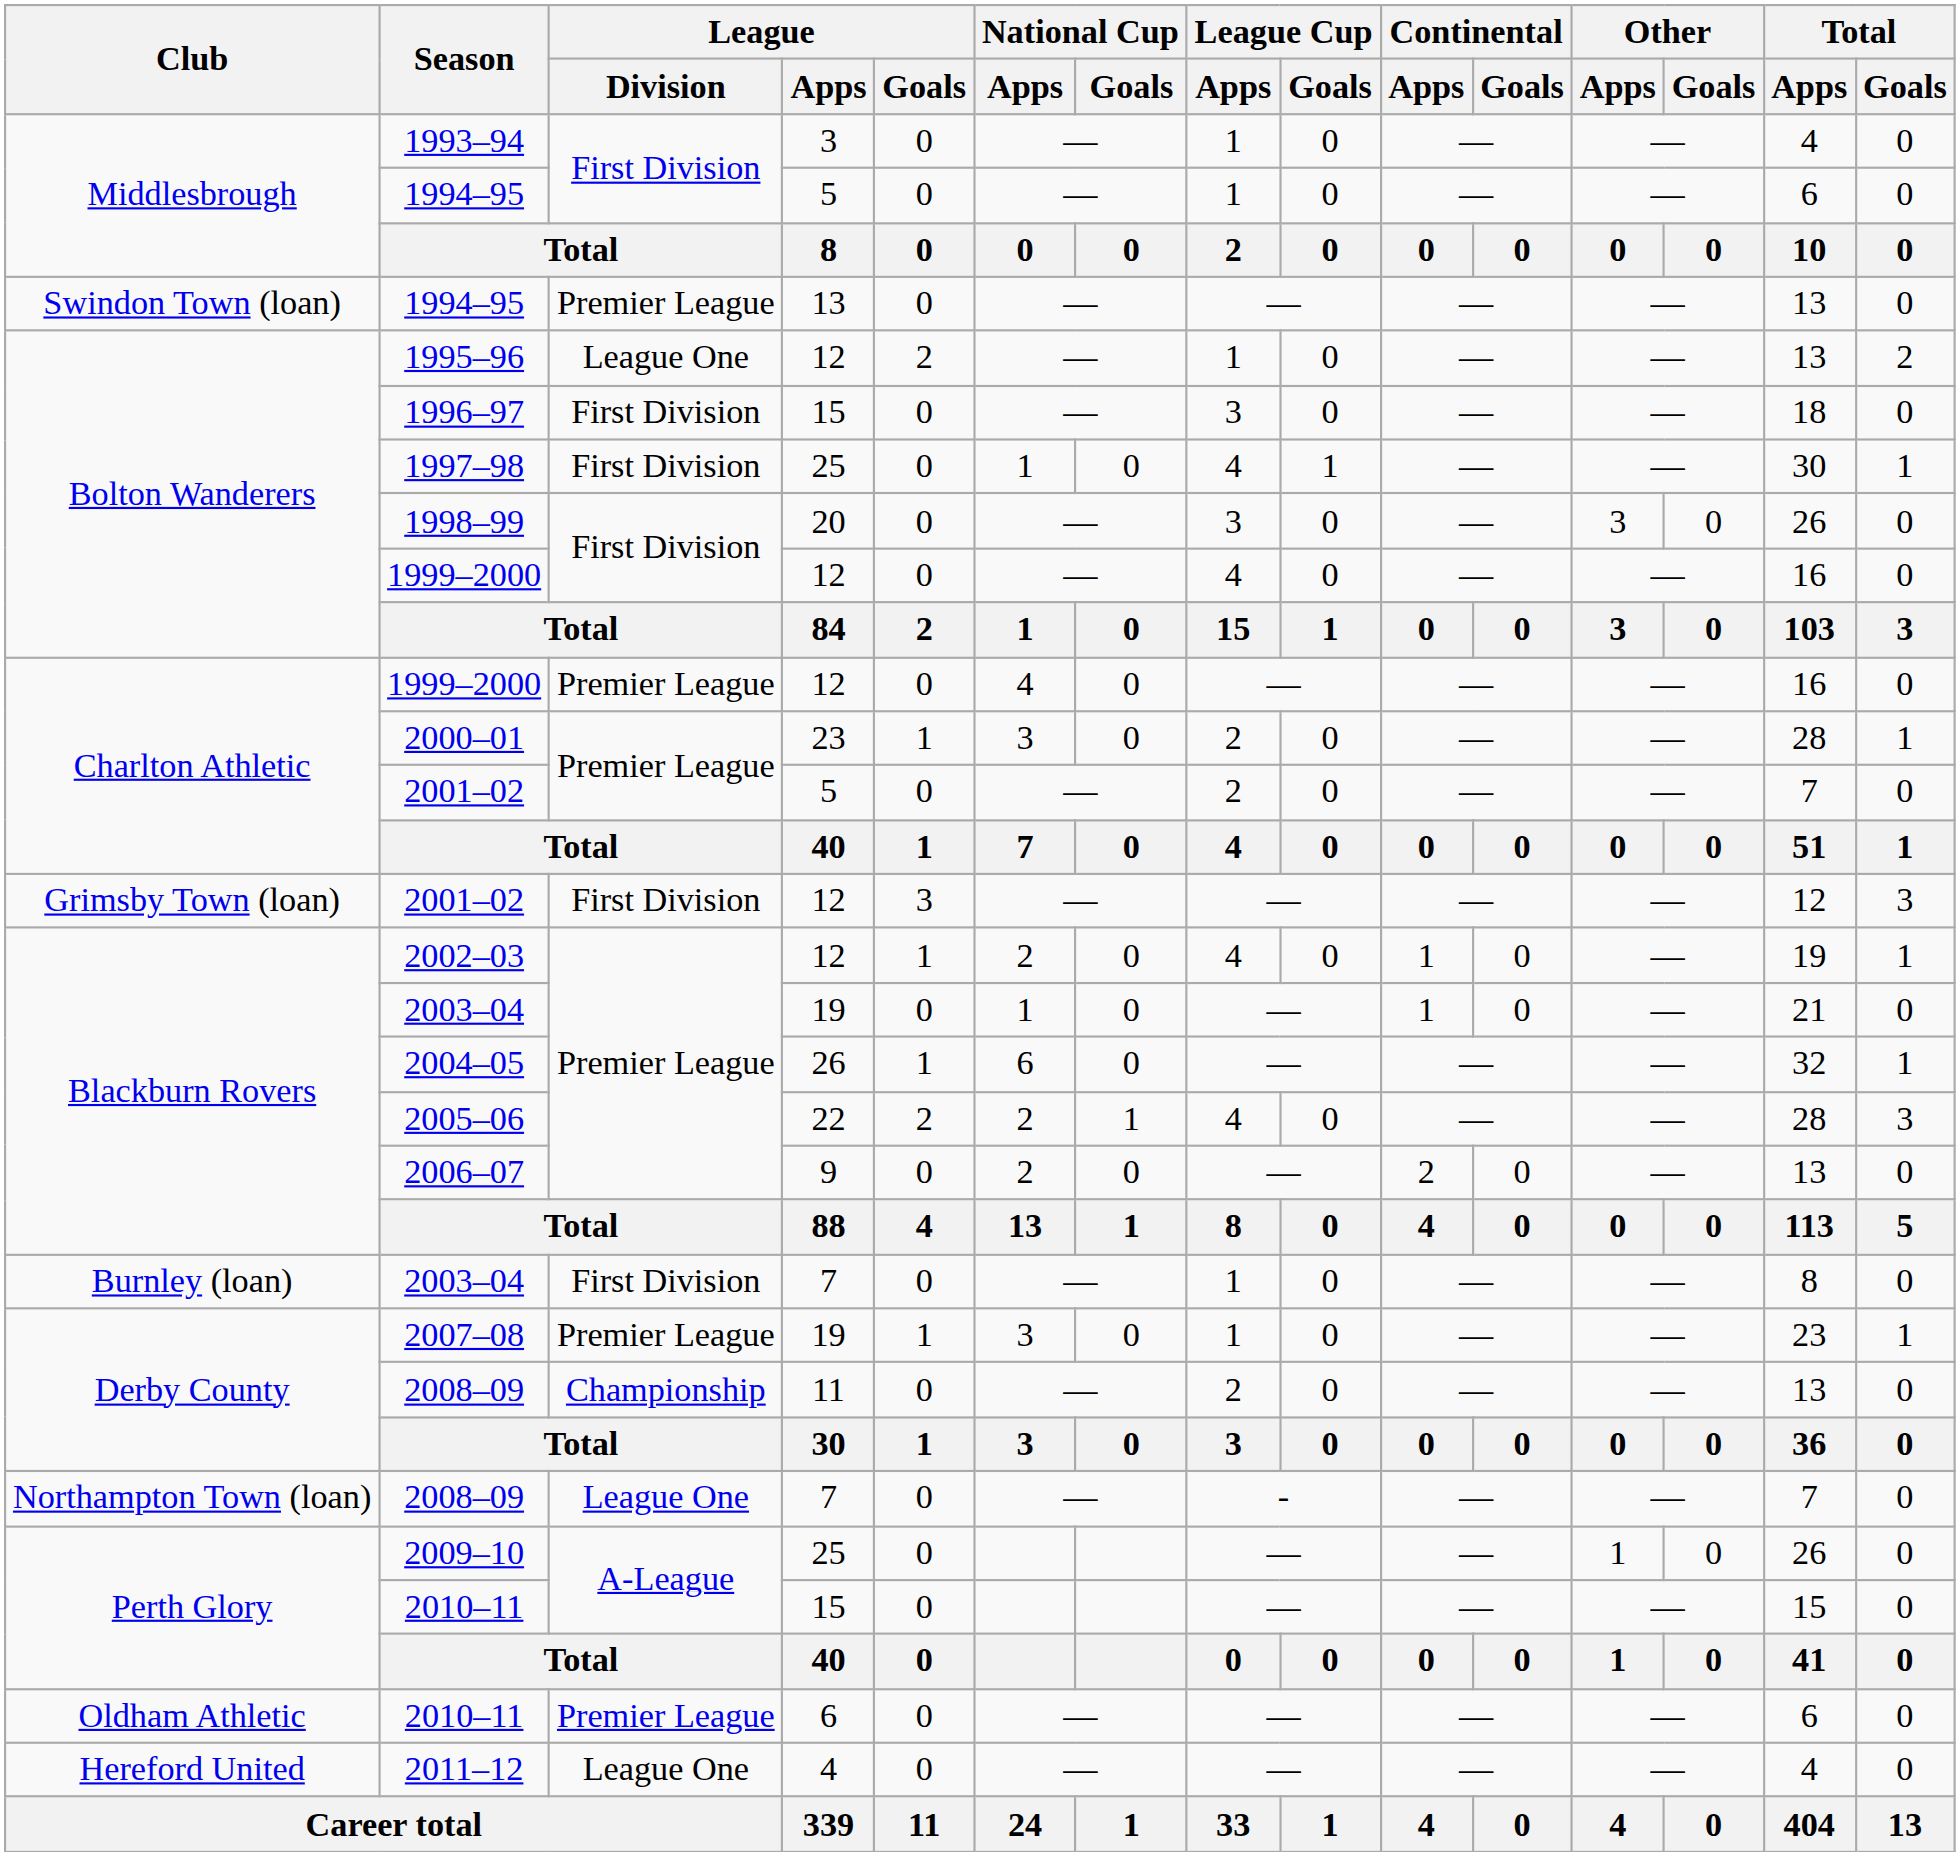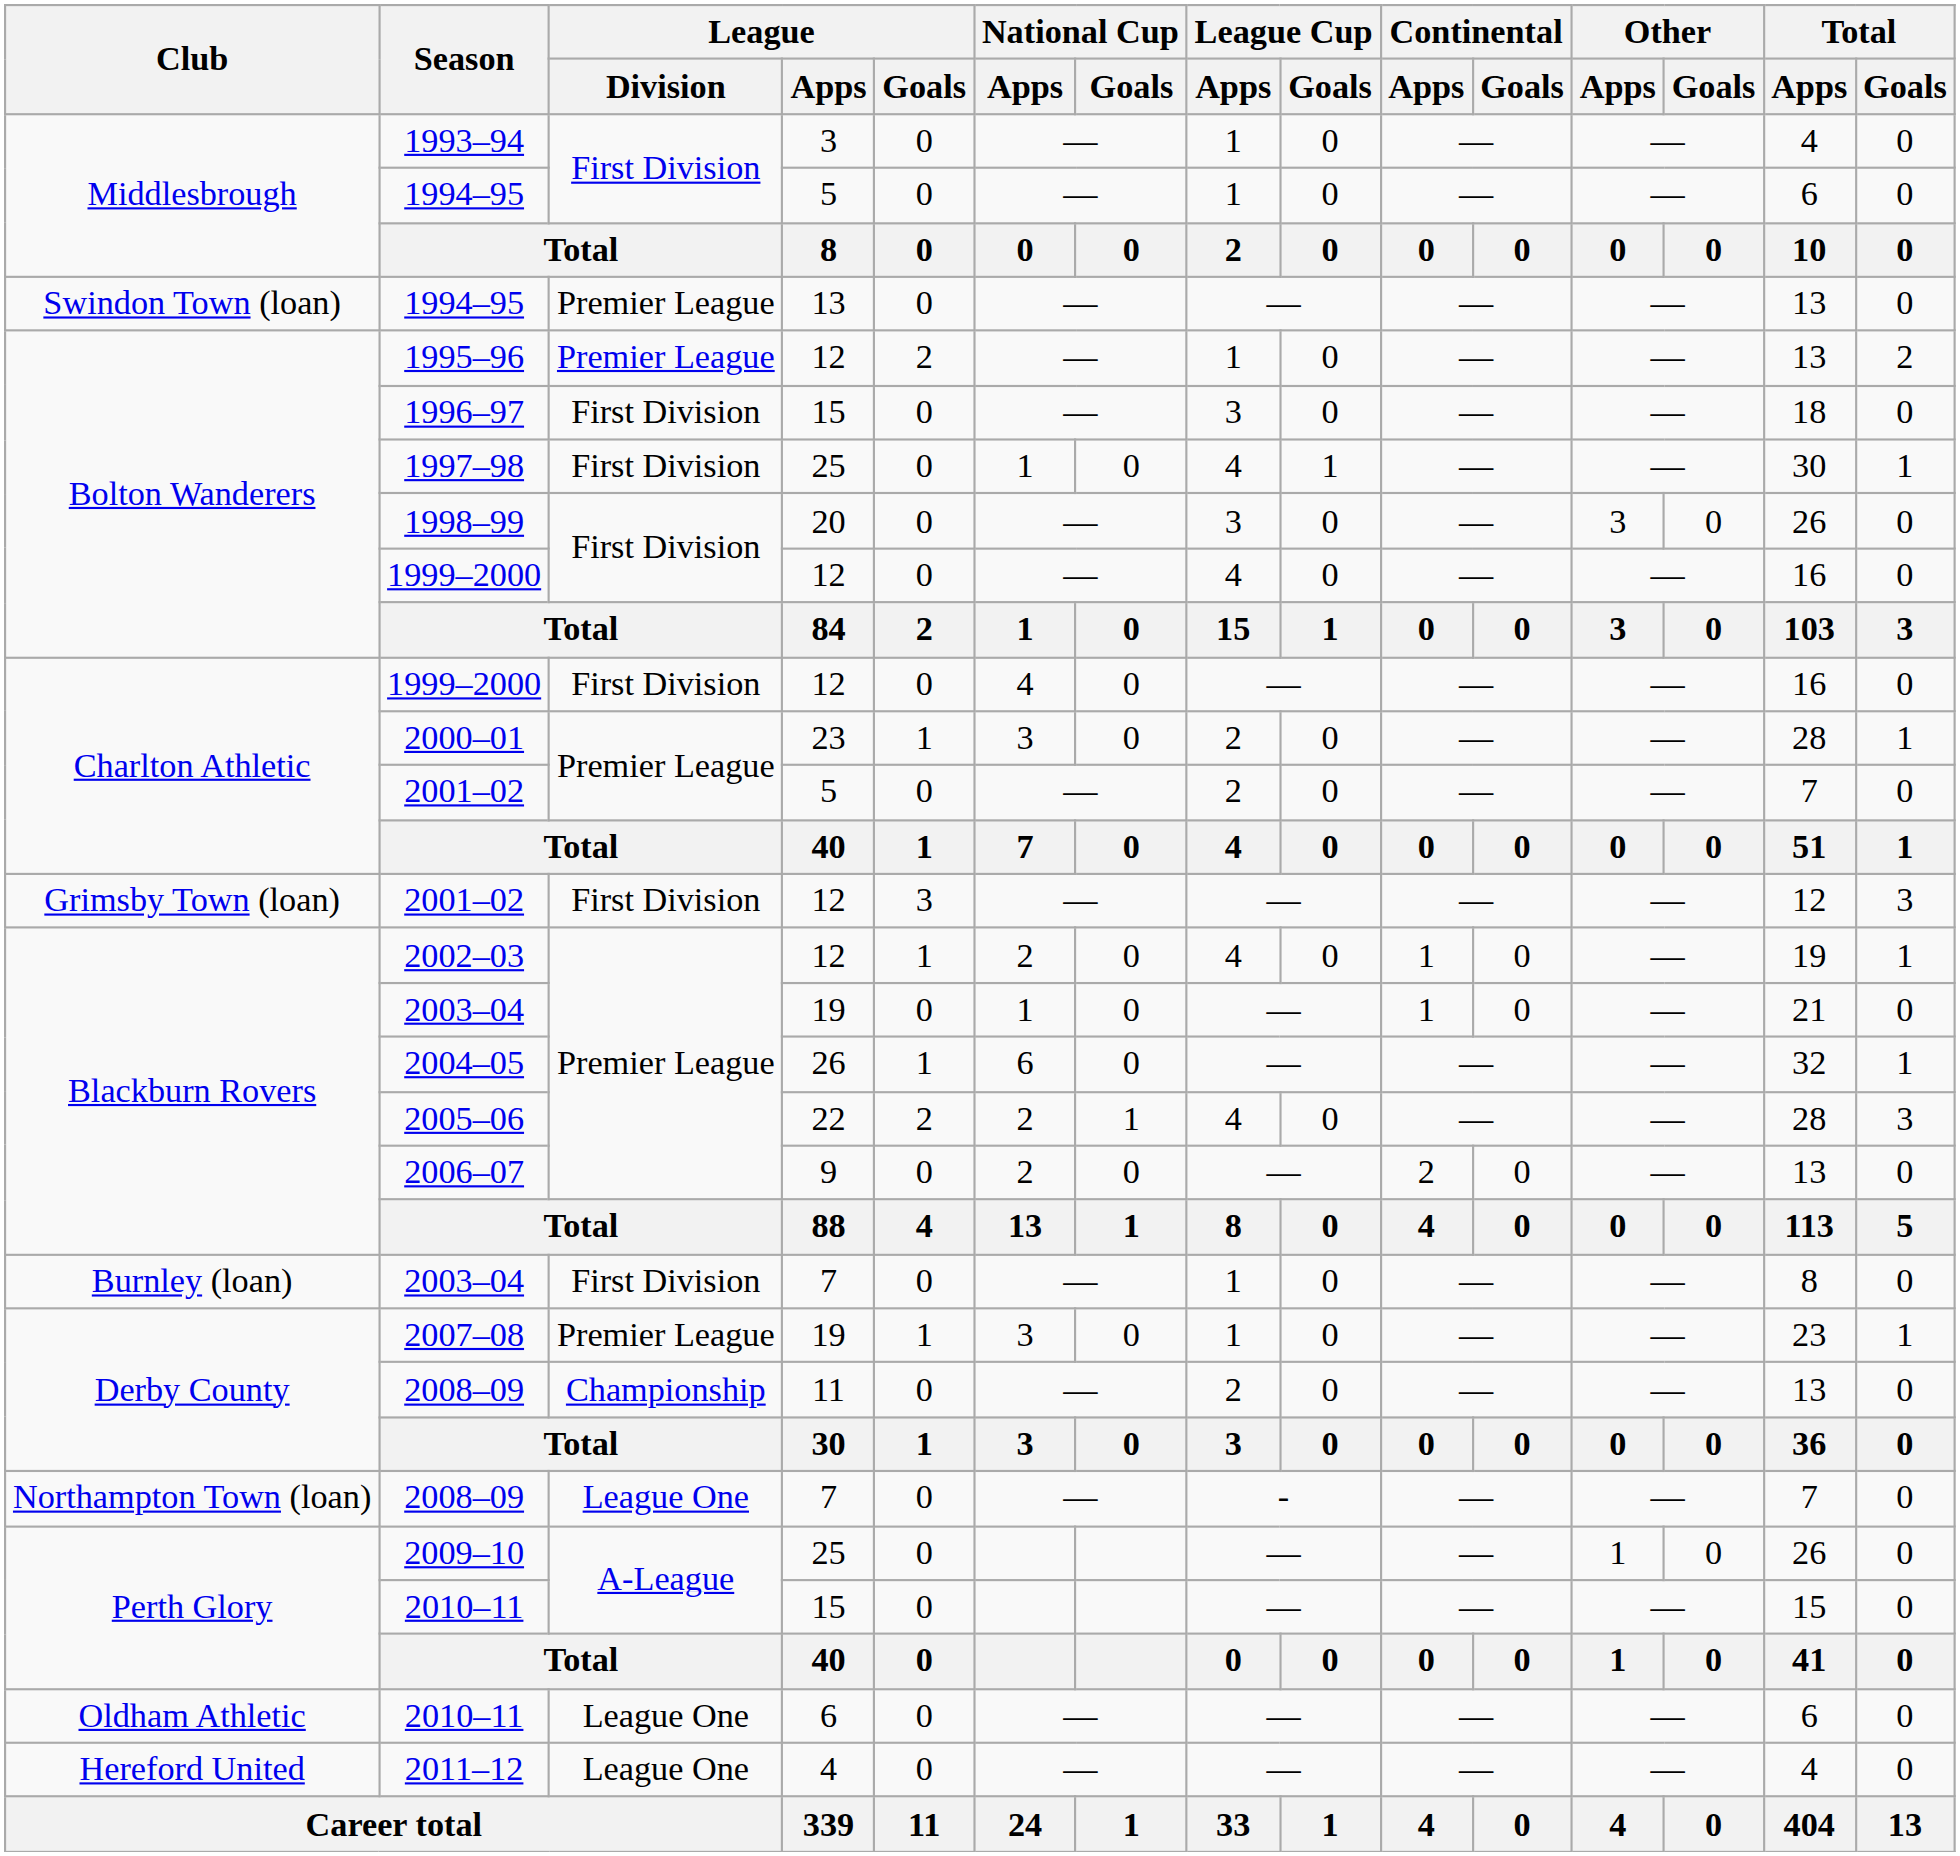(666, 357) League One -> (666, 357) Premier League
(666, 683) Premier League -> (666, 683) First Division
(666, 1715) Premier League -> (666, 1715) League One
